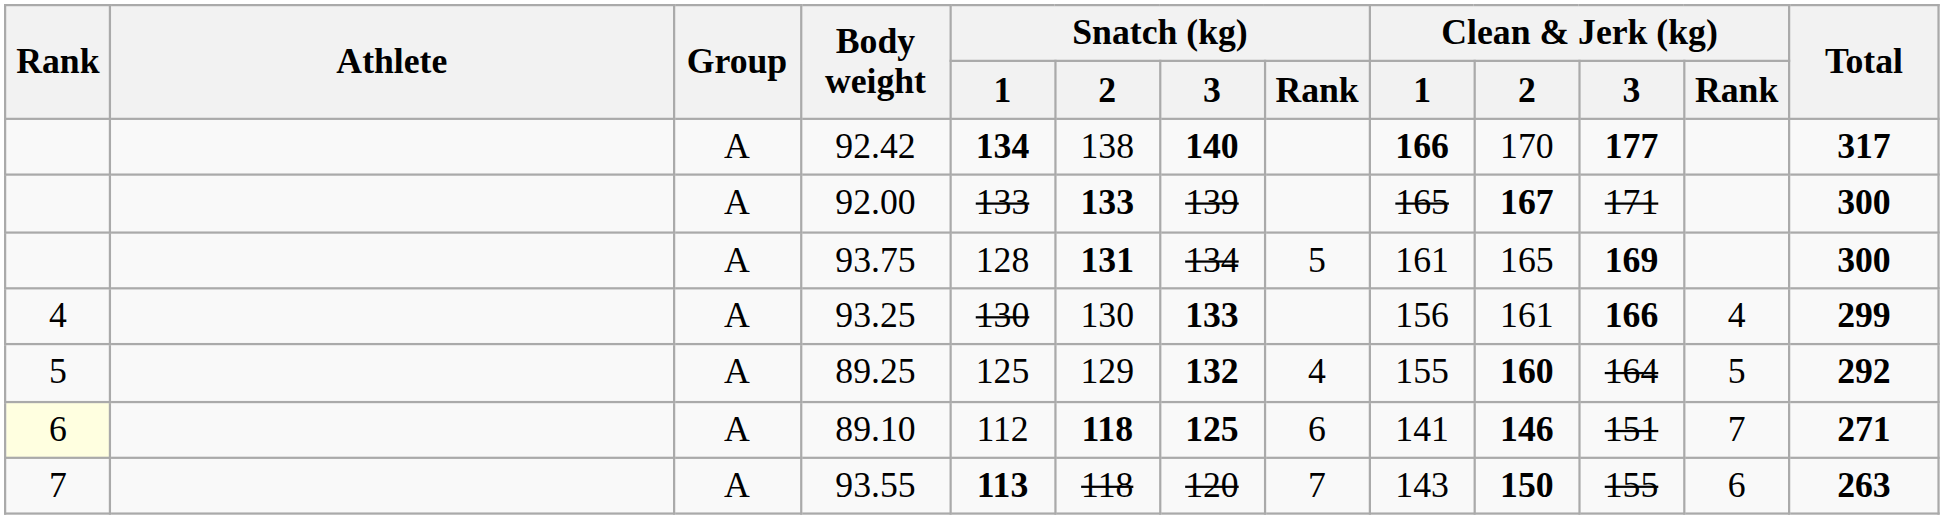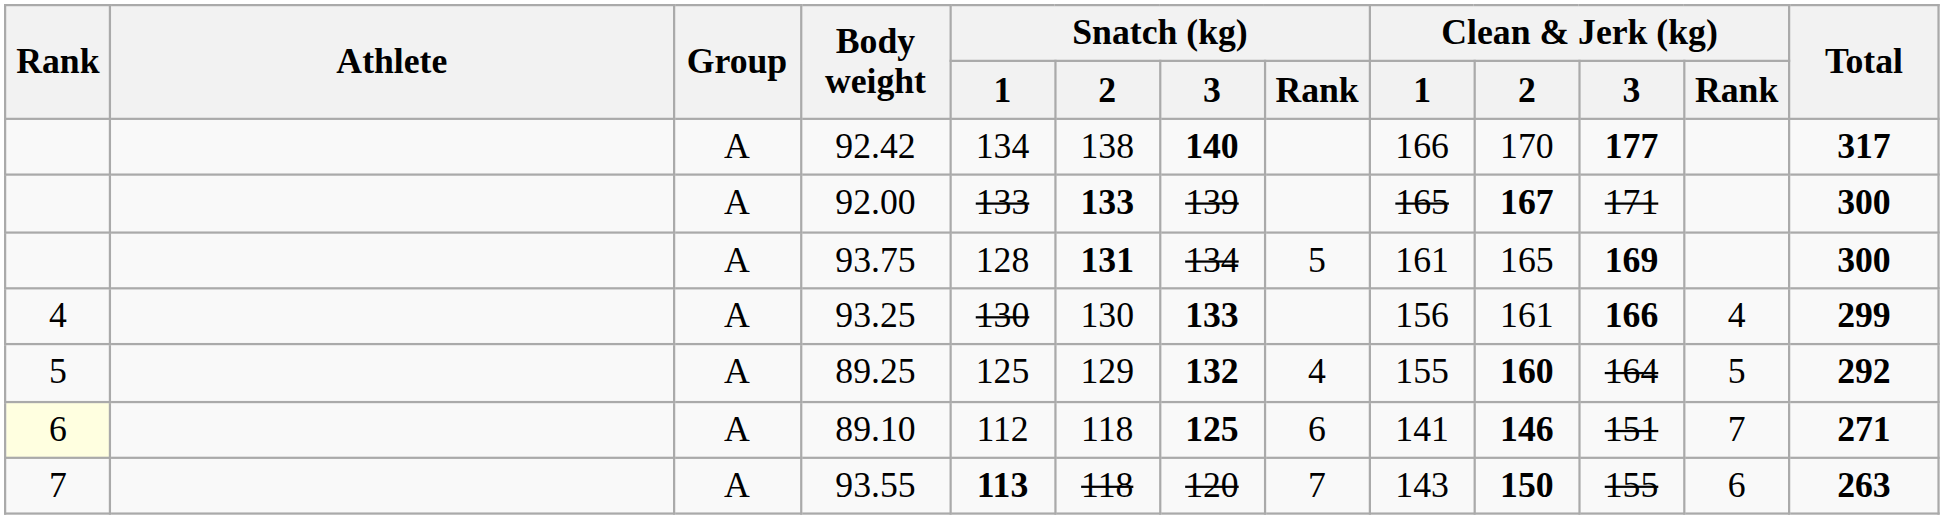(1003, 145) bold -> (1003, 145) normal
(1422, 145) bold -> (1422, 145) normal
(1107, 428) bold -> (1107, 428) normal
